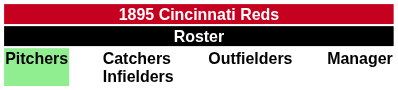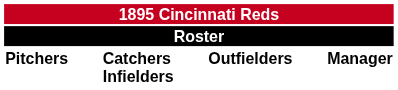(37, 58) lightgreen background -> (37, 58) no background
